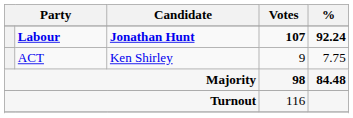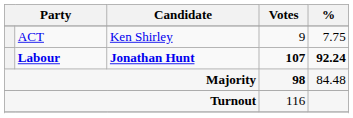rows swapped: (39, 37) <-> (31, 58)
(331, 80) bold -> (331, 80) normal
